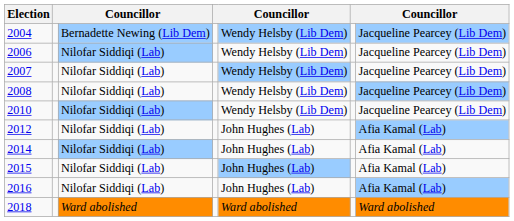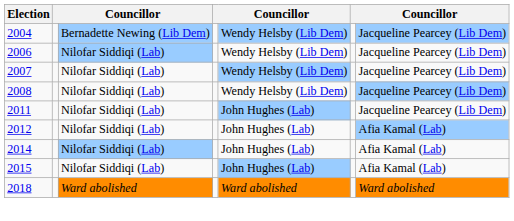- row: (19, 110)
+ row: (19, 110)
- row: (19, 187)
